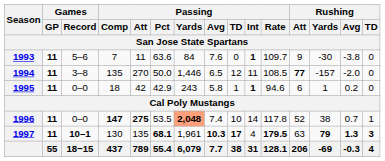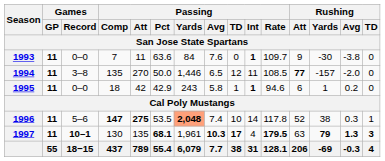(80, 57) 5–6 -> (80, 57) 0–0
(80, 118) 0–0 -> (80, 118) 5–6
(352, 118) 0.7 -> (352, 118) 0.3
